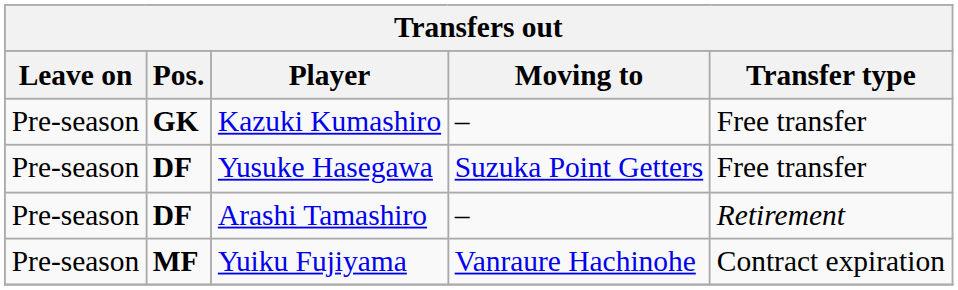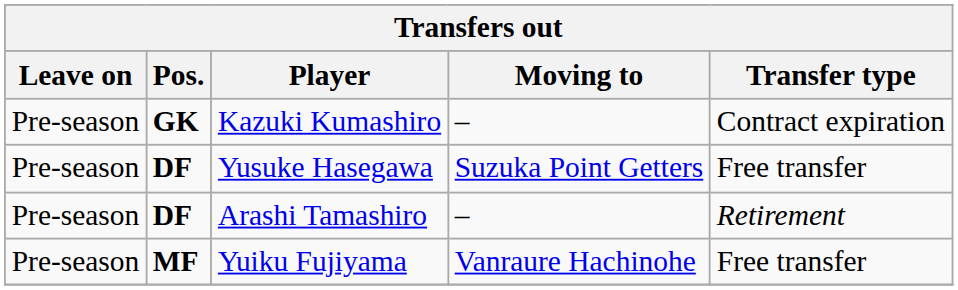(792, 121) Free transfer -> (831, 121) Contract expiration
(831, 261) Contract expiration -> (792, 261) Free transfer
